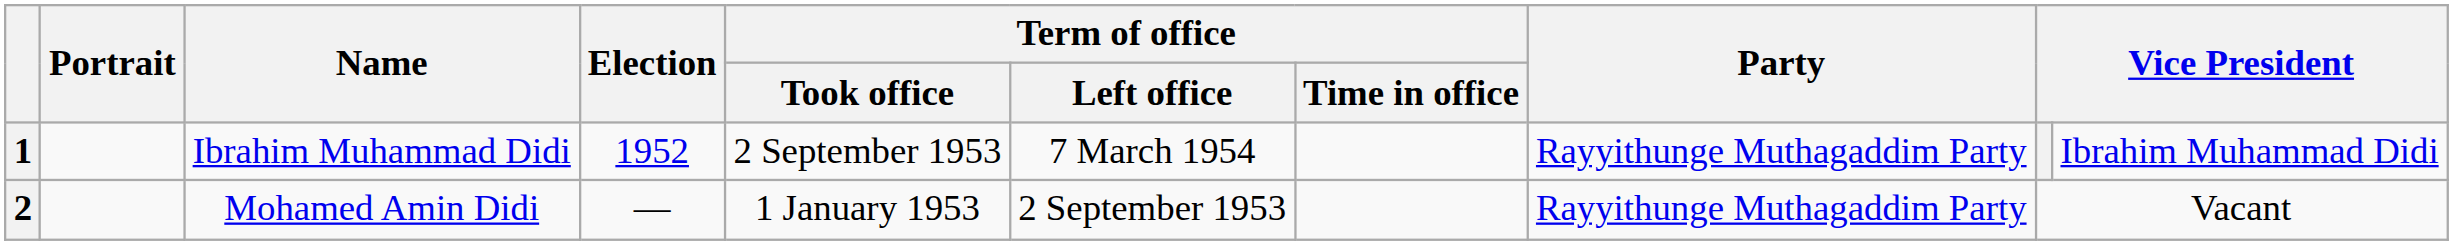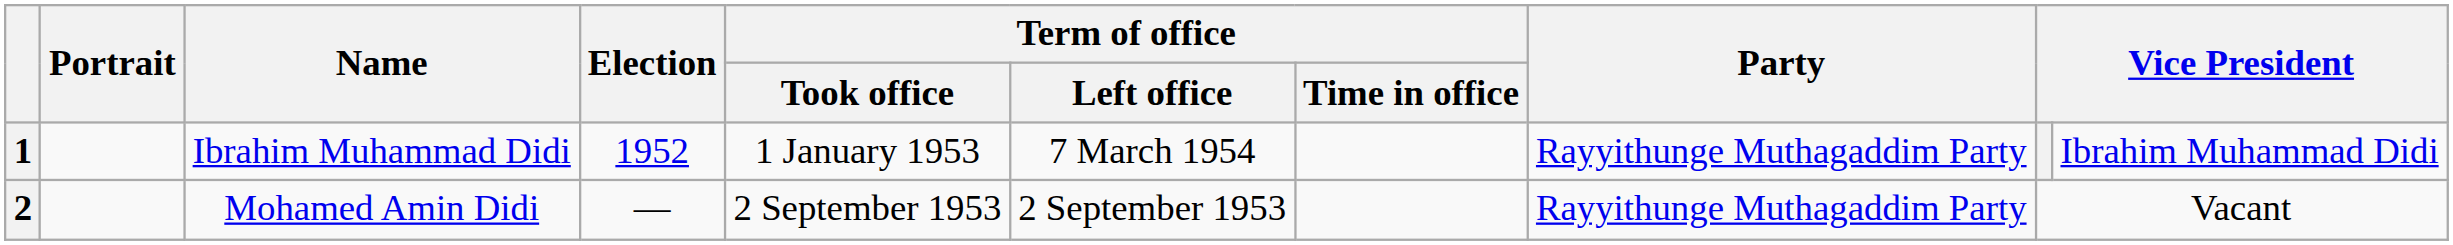(867, 150) 2 September 1953 -> (867, 150) 1 January 1953
(867, 208) 1 January 1953 -> (867, 208) 2 September 1953
